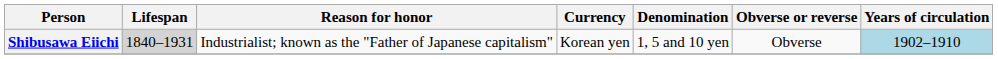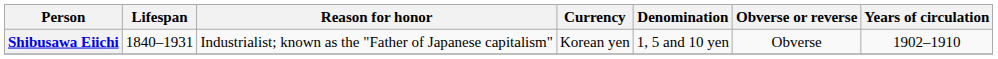(160, 41) lightgrey background -> (160, 41) no background
(927, 41) lightblue background -> (927, 41) no background
